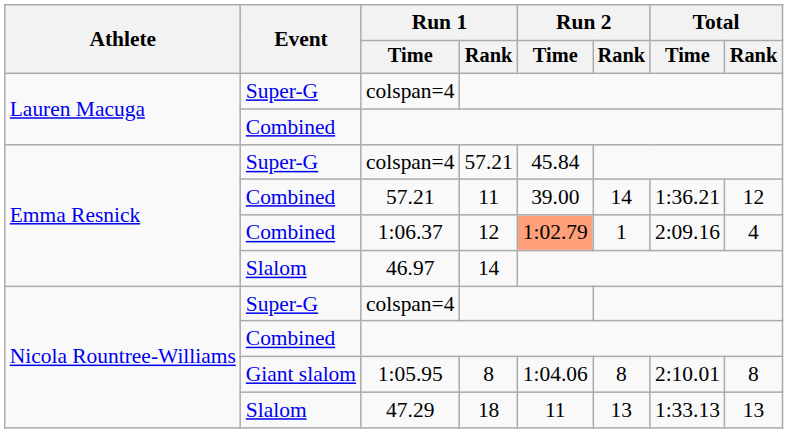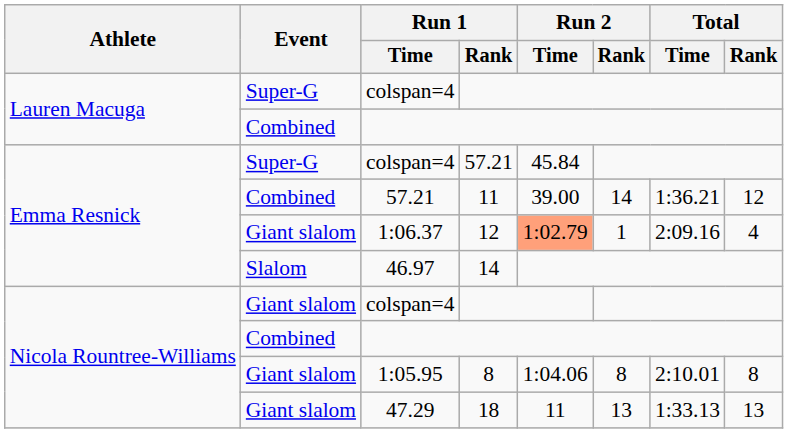(291, 233) Combined -> (301, 233) Giant slalom
(282, 303) Super-G -> (301, 303) Giant slalom
(276, 409) Slalom -> (301, 409) Giant slalom
